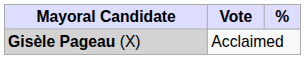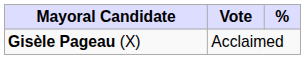(74, 41) lightgrey background -> (74, 41) no background
